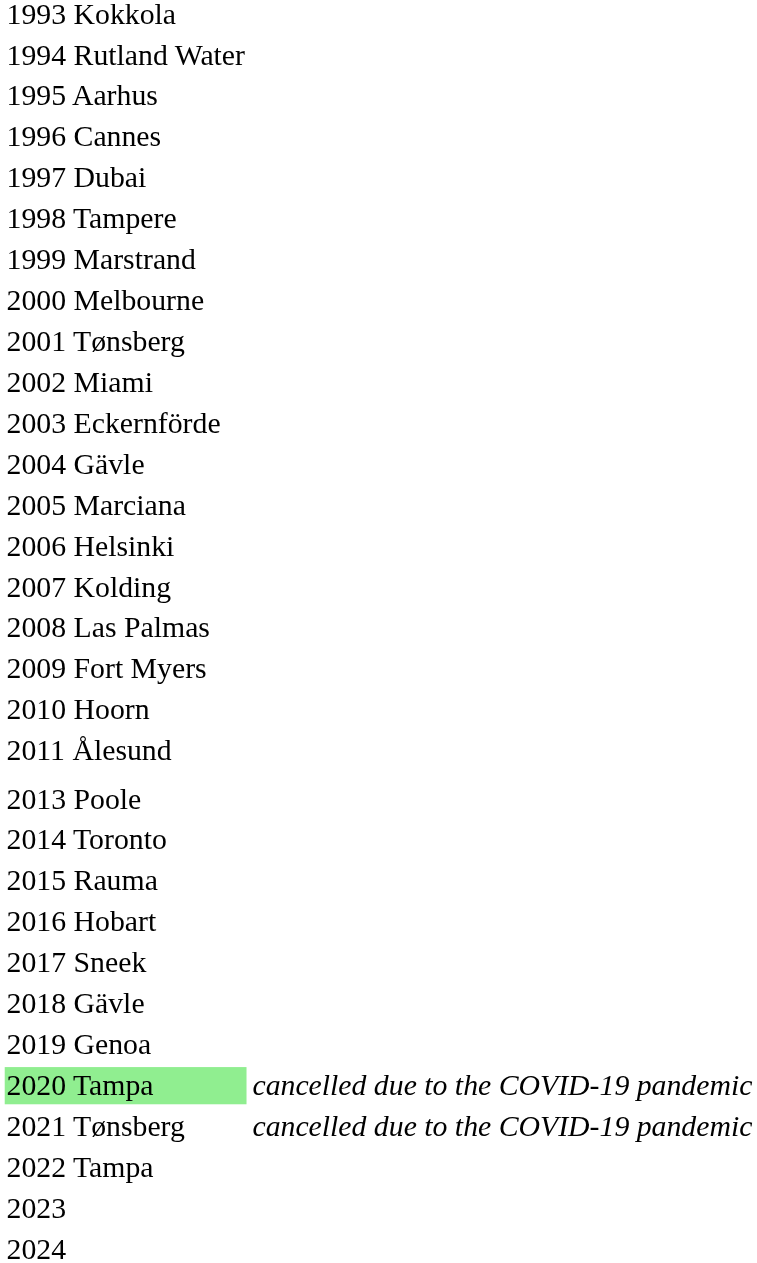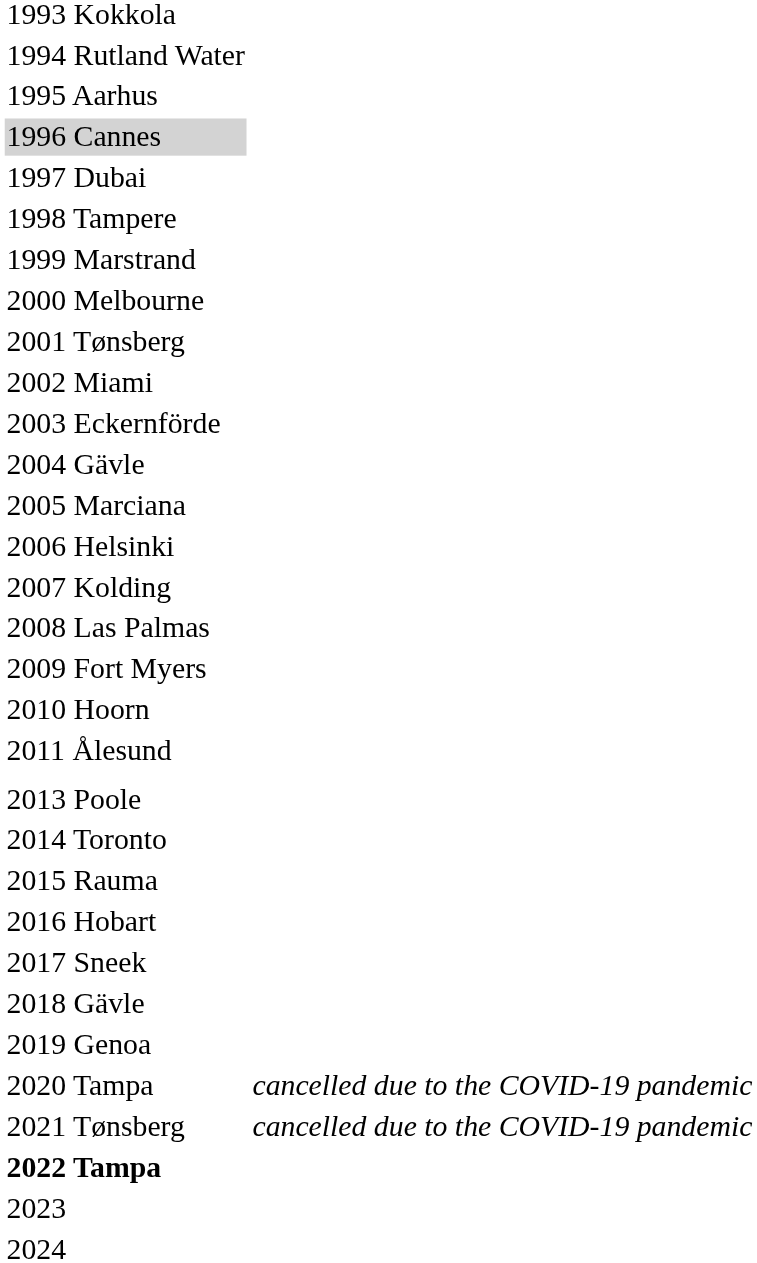(84, 136) no background -> (84, 136) lightgrey background
(80, 1085) lightgreen background -> (80, 1085) no background
(80, 1167) normal -> (84, 1167) bold
